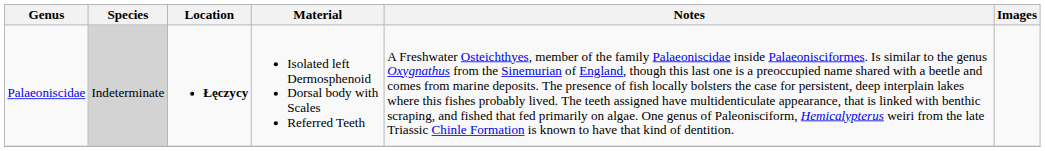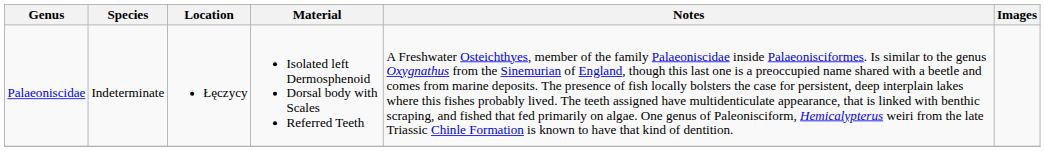(128, 93) lightgrey background -> (128, 93) no background
(209, 93) bold -> (209, 93) normal
